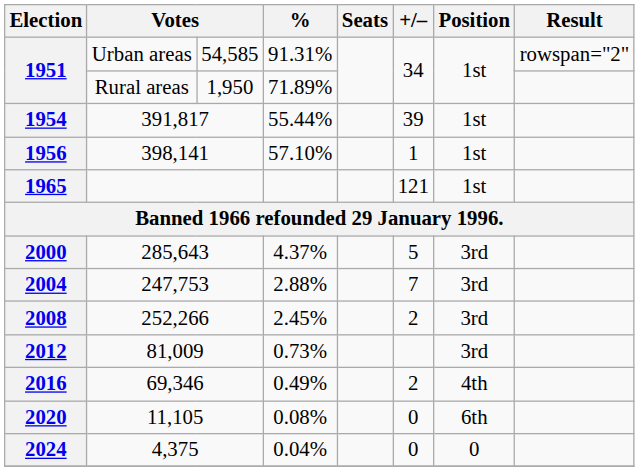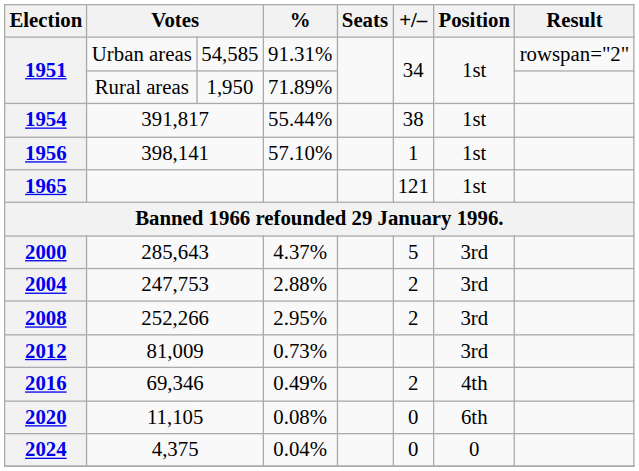(413, 119) 39 -> (413, 119) 38
(413, 284) 7 -> (413, 284) 2
(300, 317) 2.45% -> (300, 317) 2.95%
